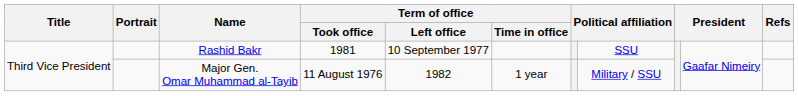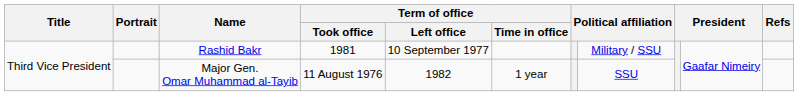(626, 50) SSU -> (626, 50) Military / SSU
(626, 74) Military / SSU -> (626, 74) SSU
